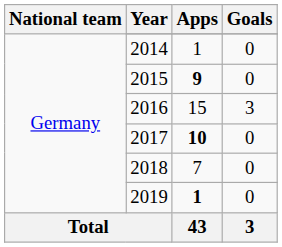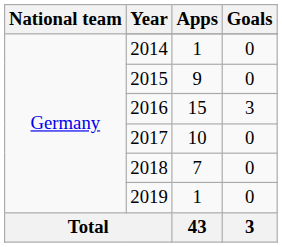(197, 78) bold -> (197, 78) normal
(197, 138) bold -> (197, 138) normal
(197, 197) bold -> (197, 197) normal
